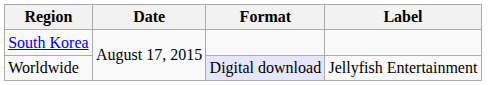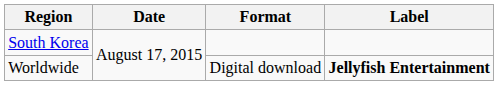(265, 67) lavender background -> (265, 67) no background
(403, 67) normal -> (409, 67) bold
